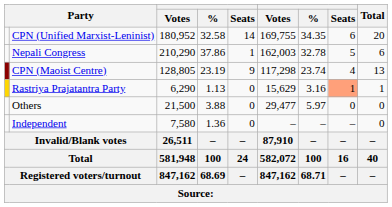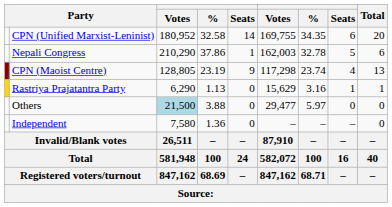(353, 88) lightsalmon background -> (353, 88) no background
(180, 105) no background -> (180, 105) lightblue background
